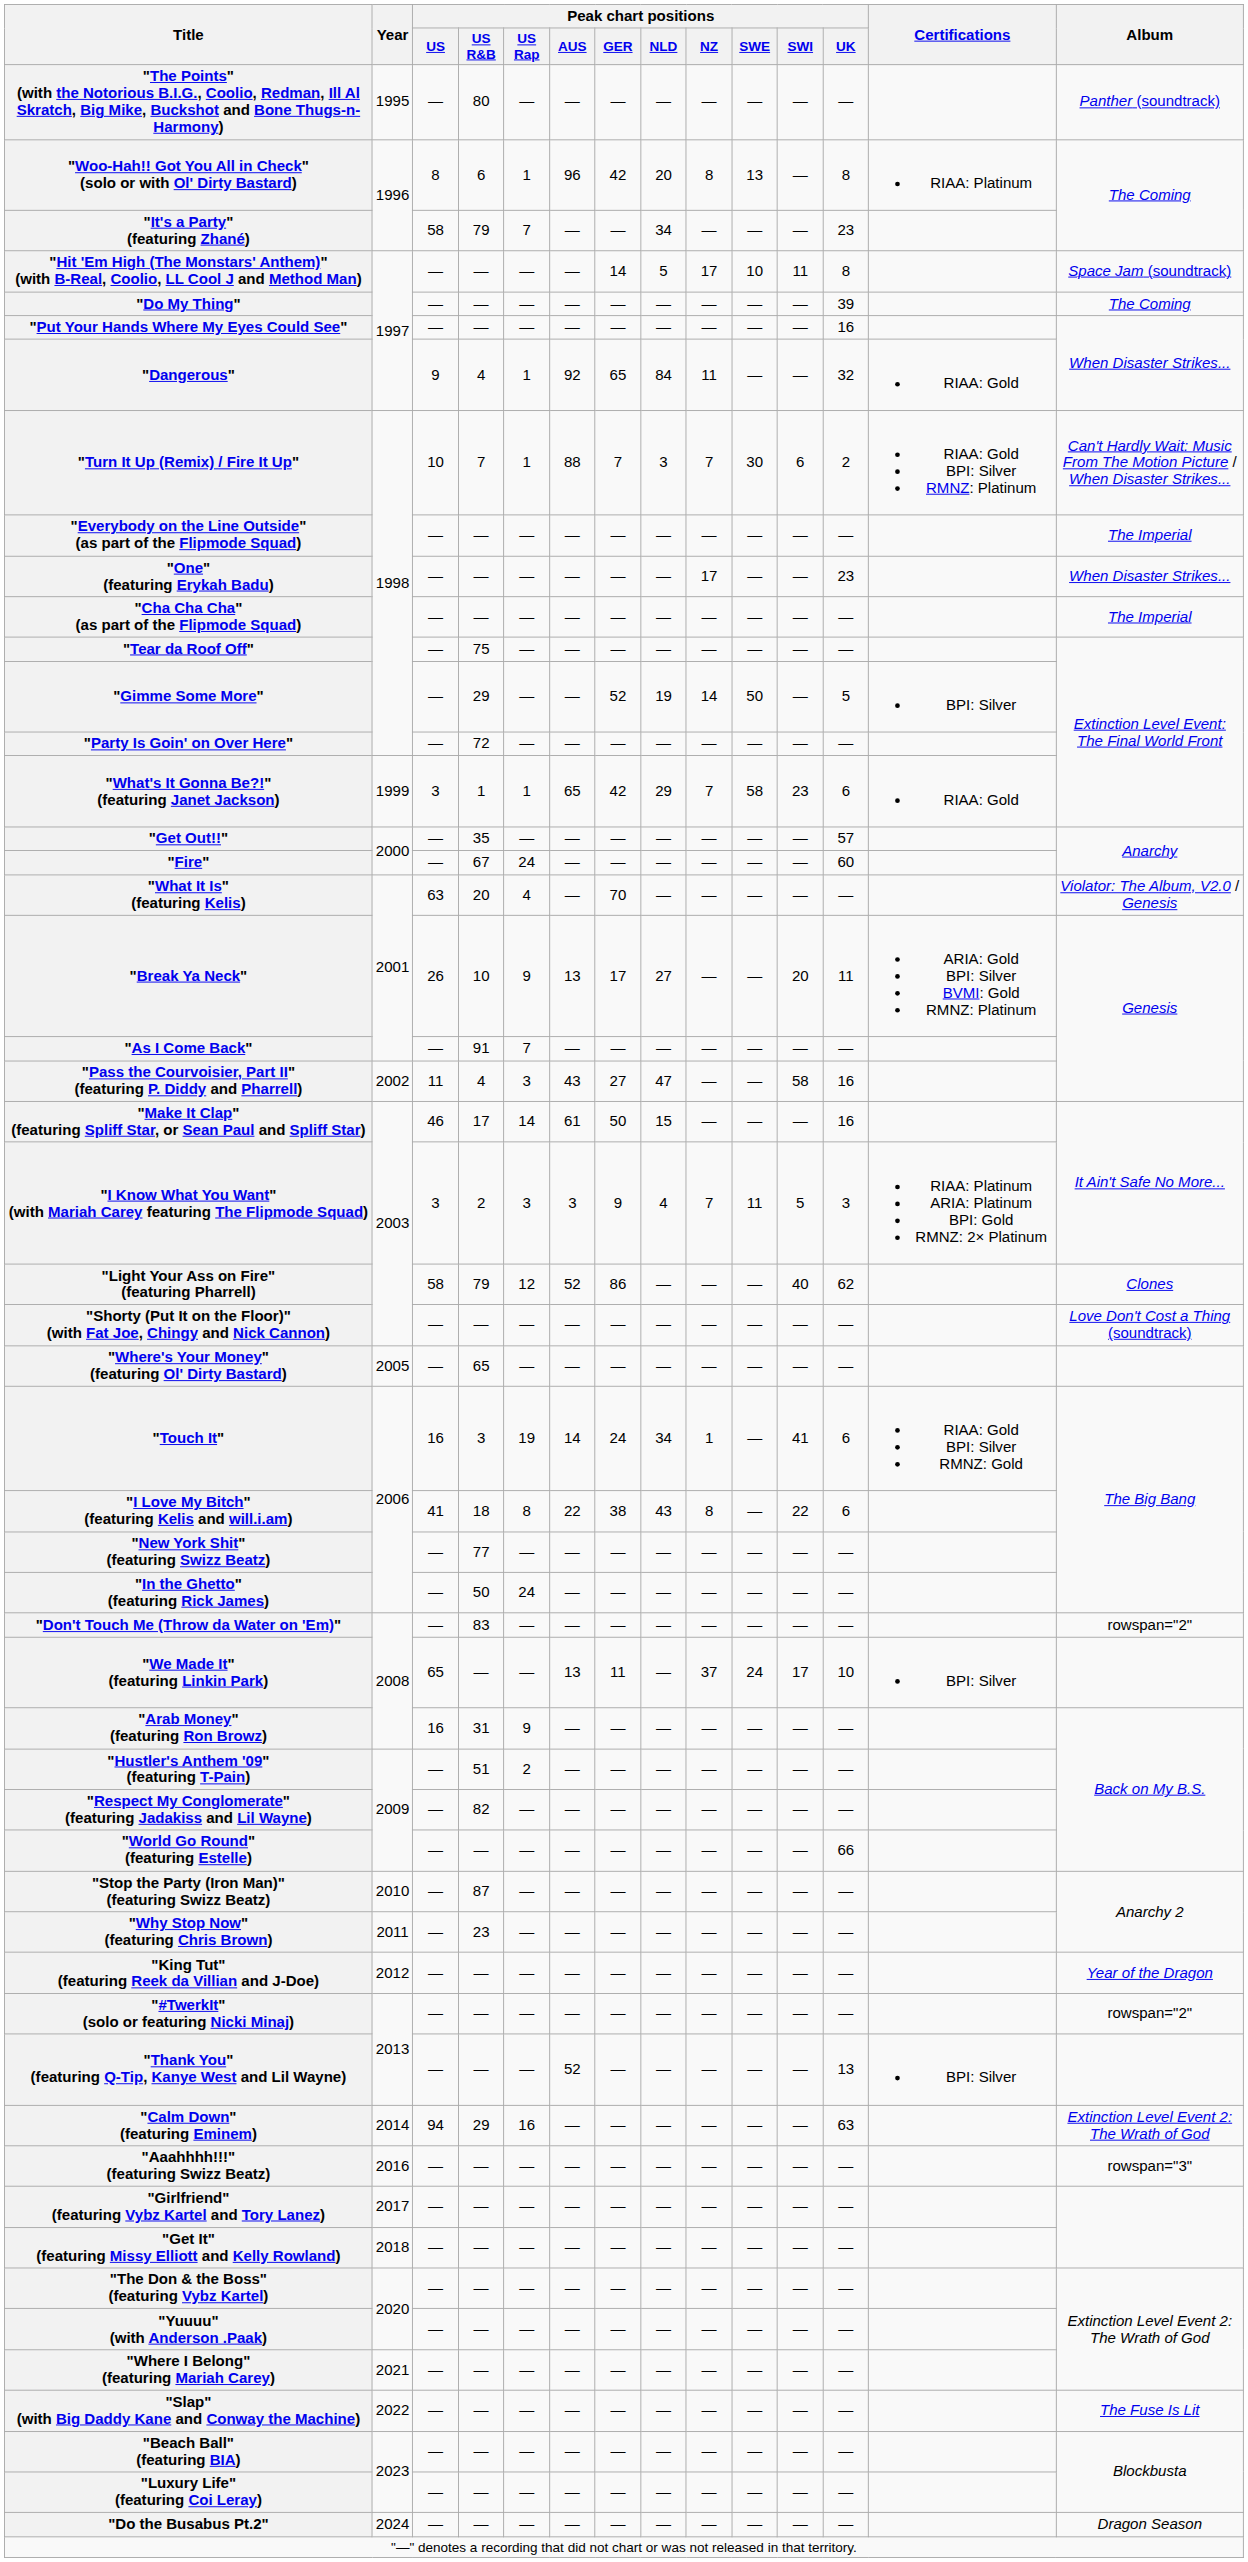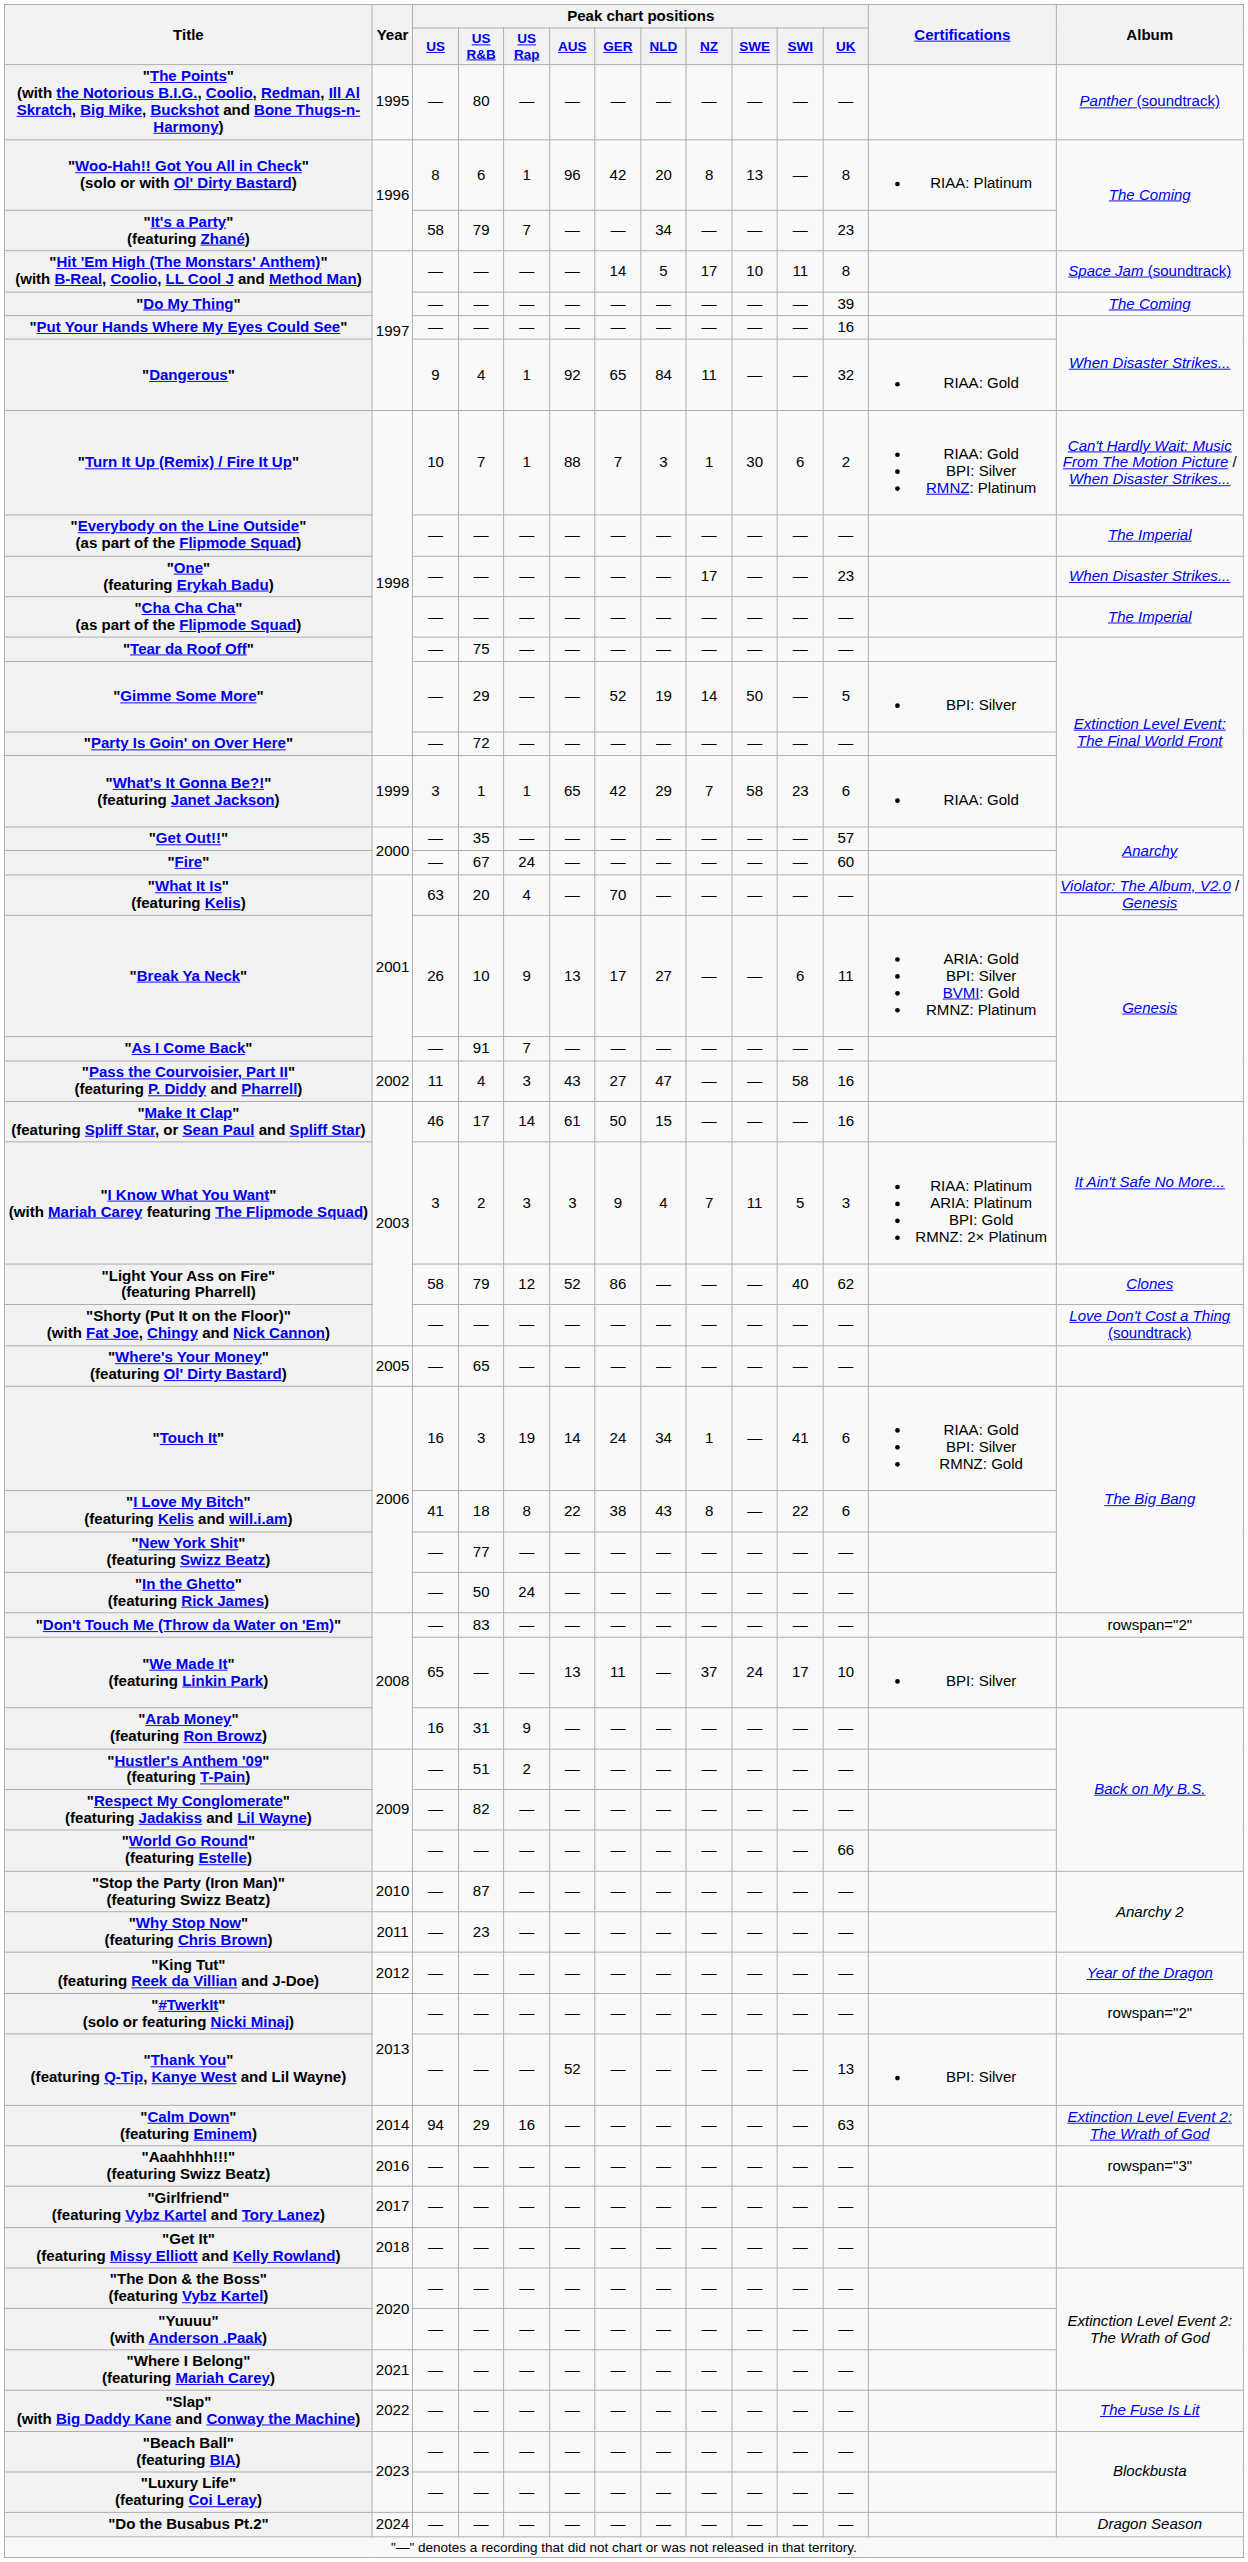(709, 462) 7 -> (709, 462) 1
(800, 976) 20 -> (800, 976) 6
